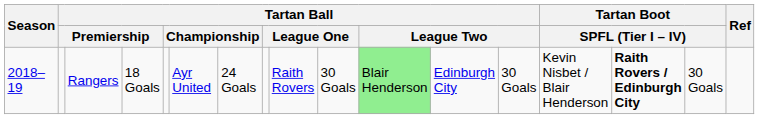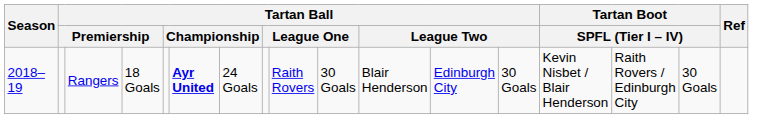(192, 80) normal -> (193, 80) bold
(395, 80) lightgreen background -> (395, 80) no background
(648, 80) bold -> (645, 80) normal
